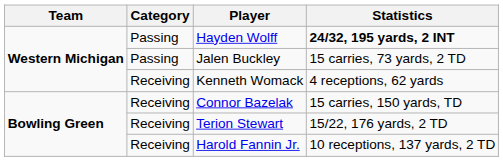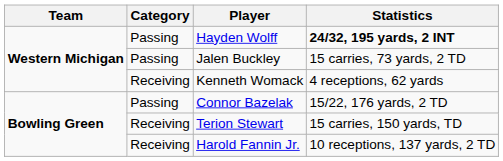(160, 102) Receiving -> (154, 102) Passing
(386, 102) 15 carries, 150 yards, TD -> (379, 102) 15/22, 176 yards, 2 TD
(379, 123) 15/22, 176 yards, 2 TD -> (386, 123) 15 carries, 150 yards, TD
